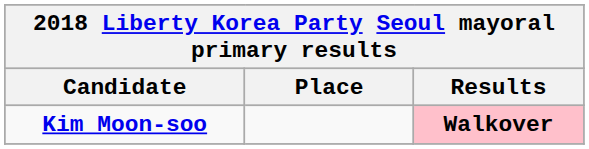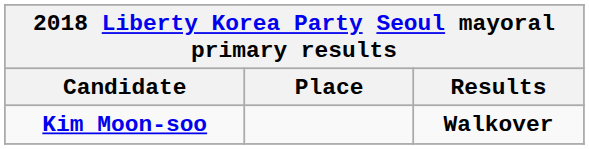(498, 125) pink background -> (498, 125) no background
